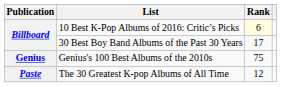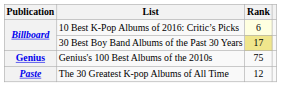(258, 43) no background -> (258, 43) khaki background
